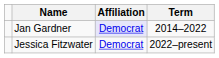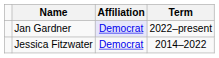(181, 28) 2014–2022 -> (181, 28) 2022–present
(181, 45) 2022–present -> (181, 45) 2014–2022
